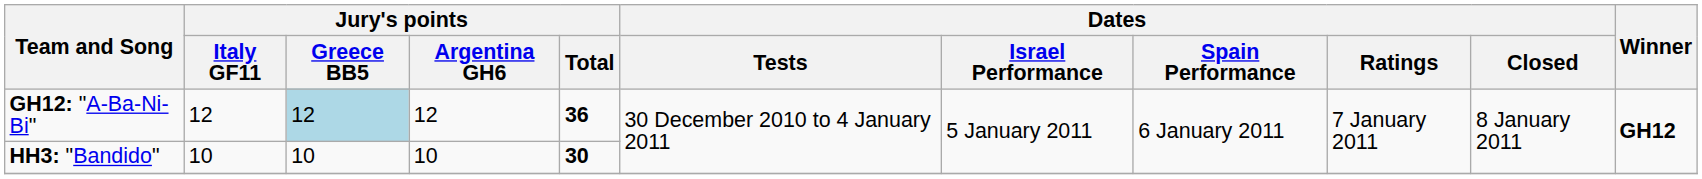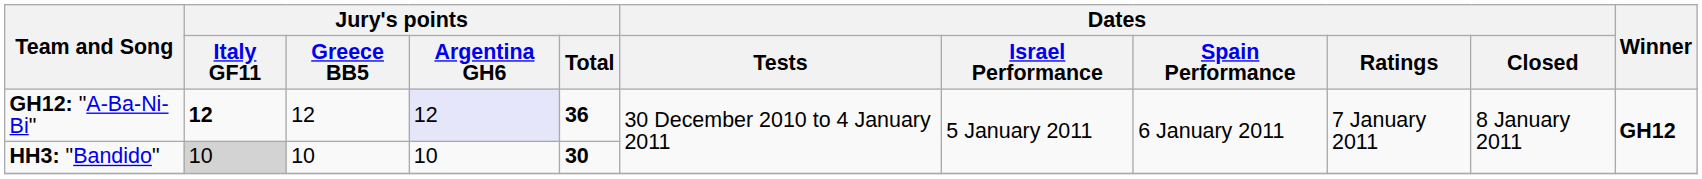(201, 114) normal -> (201, 114) bold
(303, 114) lightblue background -> (303, 114) no background
(426, 114) no background -> (426, 114) lavender background
(201, 157) no background -> (201, 157) lightgrey background
